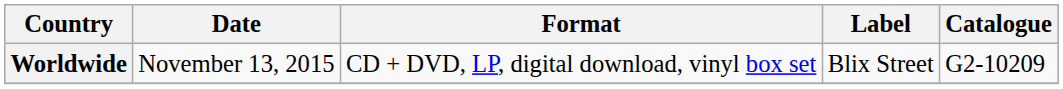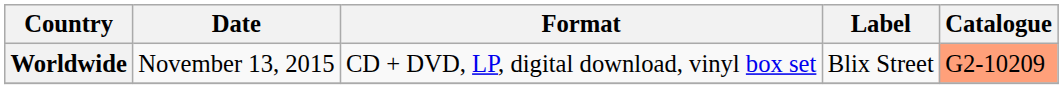(995, 63) no background -> (995, 63) lightsalmon background
